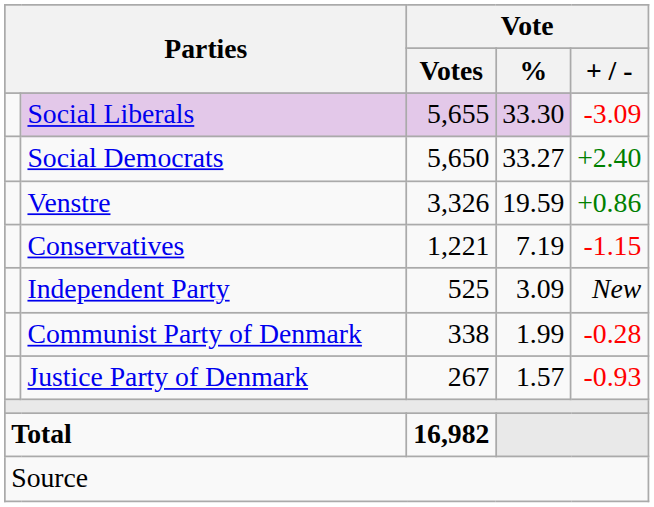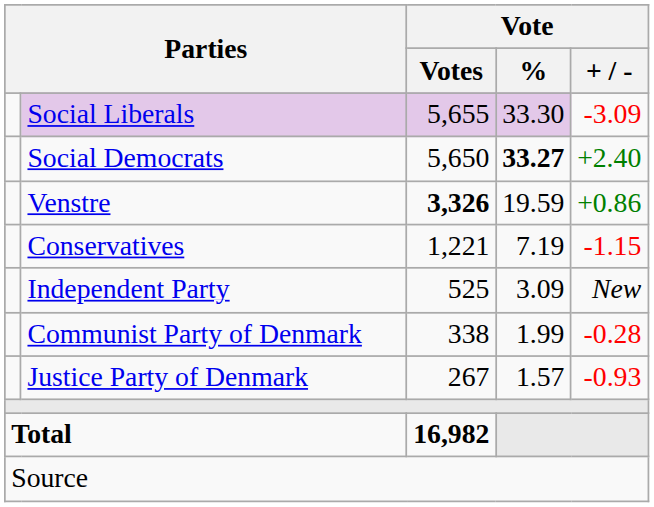(533, 158) normal -> (533, 158) bold
(458, 202) normal -> (458, 202) bold
